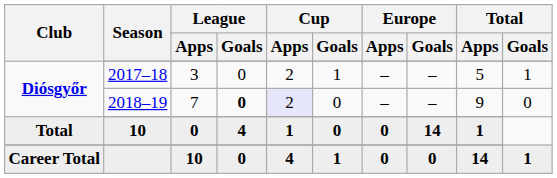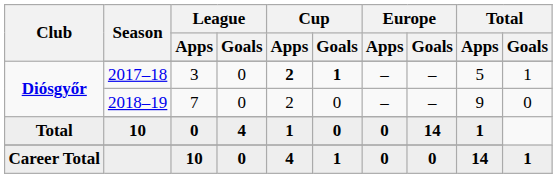(289, 74) normal -> (289, 74) bold
(337, 74) normal -> (337, 74) bold
(242, 102) bold -> (242, 102) normal
(289, 102) lavender background -> (289, 102) no background
